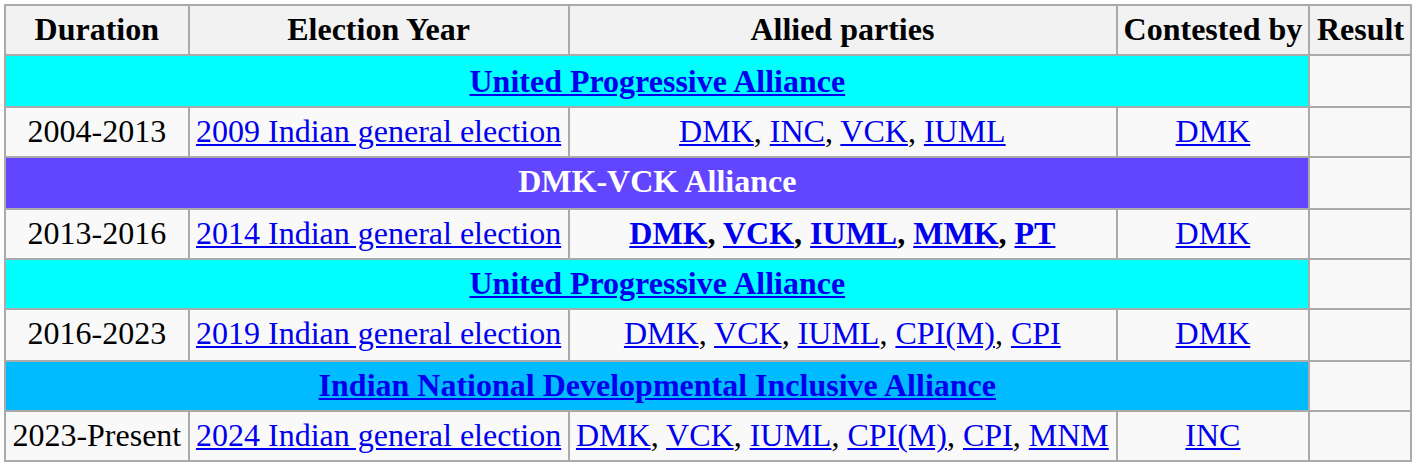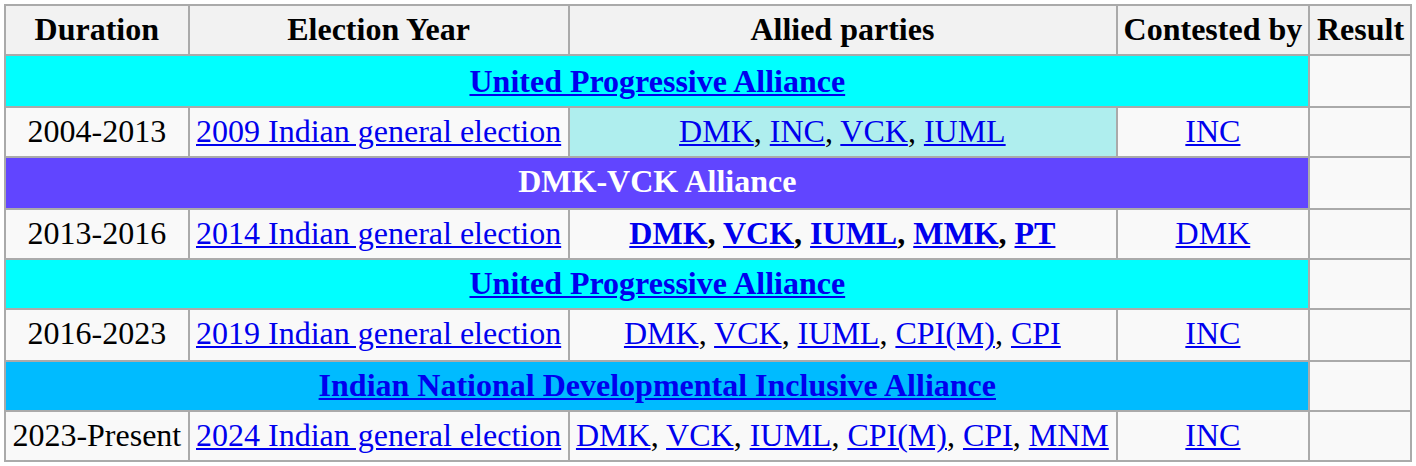(842, 131) no background -> (842, 131) paleturquoise background
(1213, 131) DMK -> (1213, 131) INC
(1213, 334) DMK -> (1213, 334) INC
